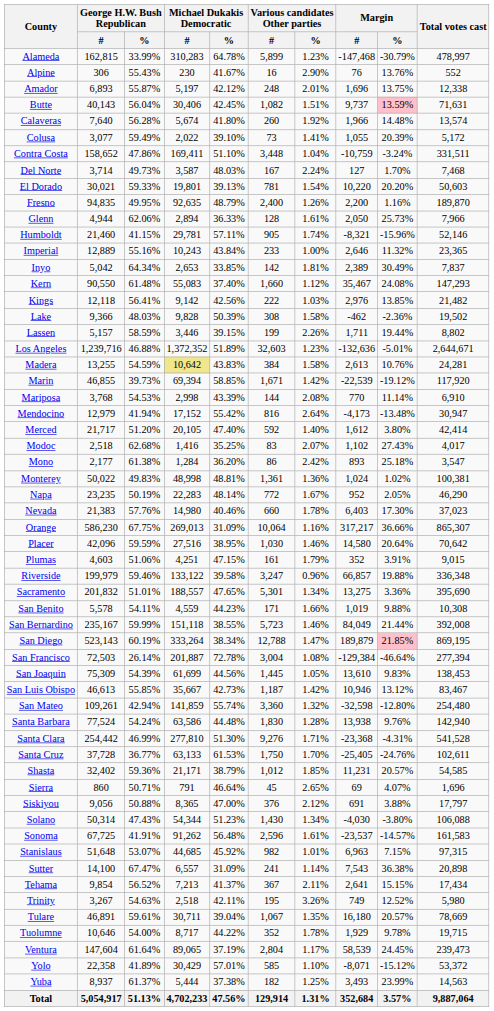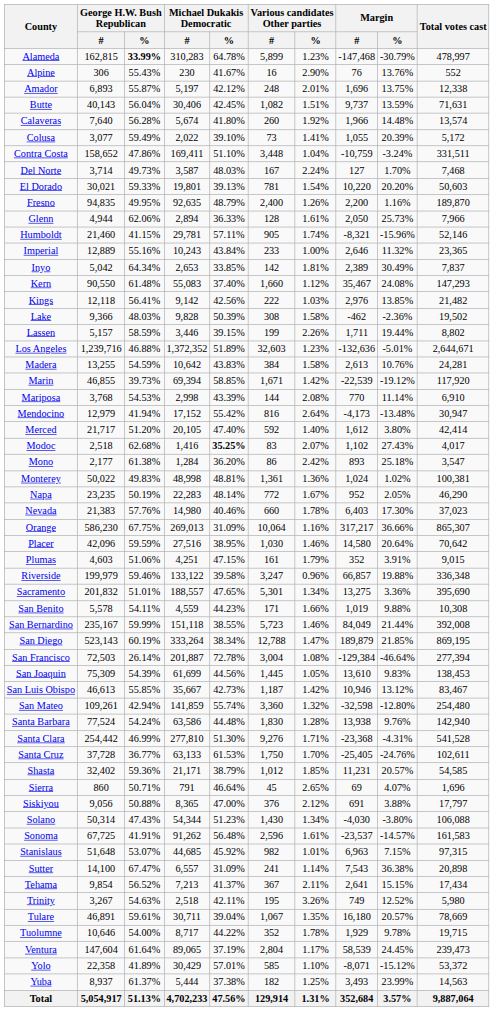(144, 56) normal -> (144, 56) bold
(397, 105) pink background -> (397, 105) no background
(187, 365) khaki background -> (187, 365) no background
(229, 446) normal -> (229, 446) bold
(397, 641) pink background -> (397, 641) no background
